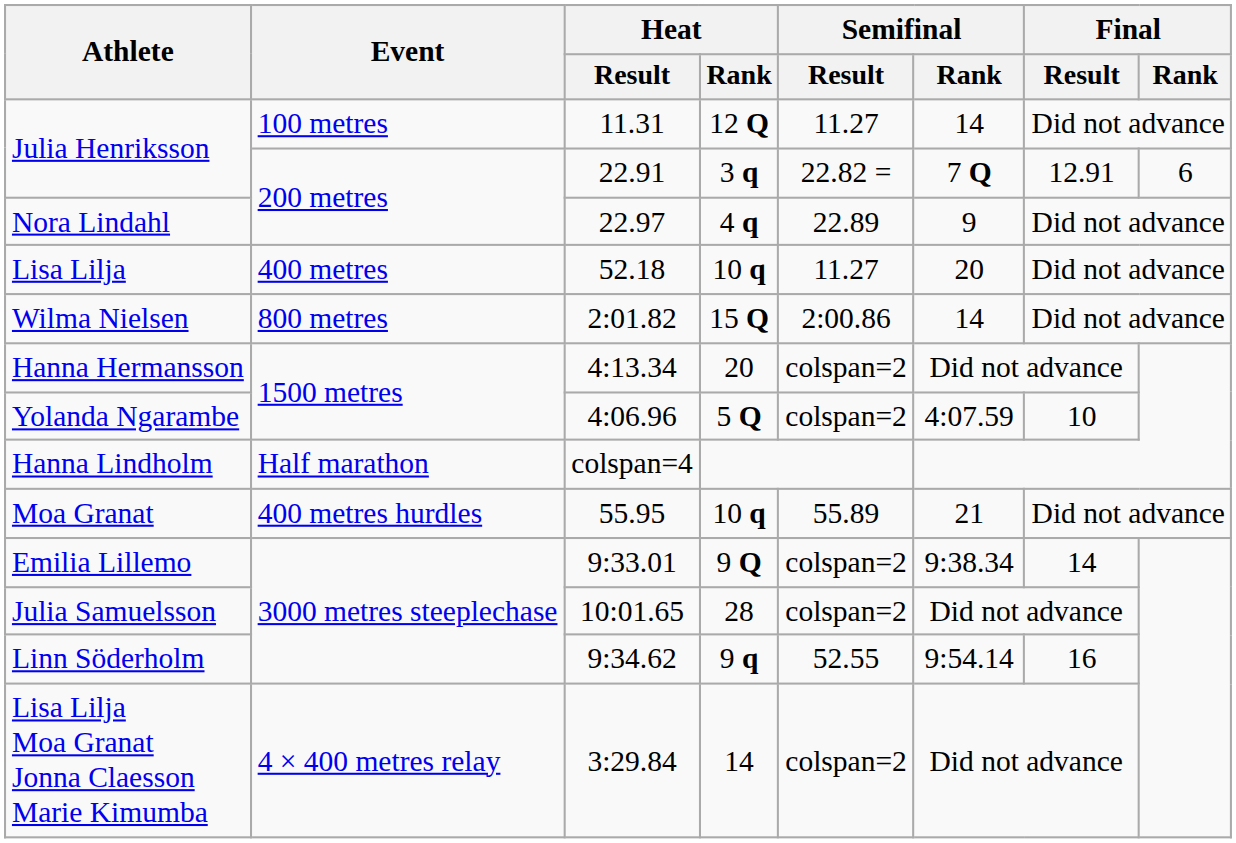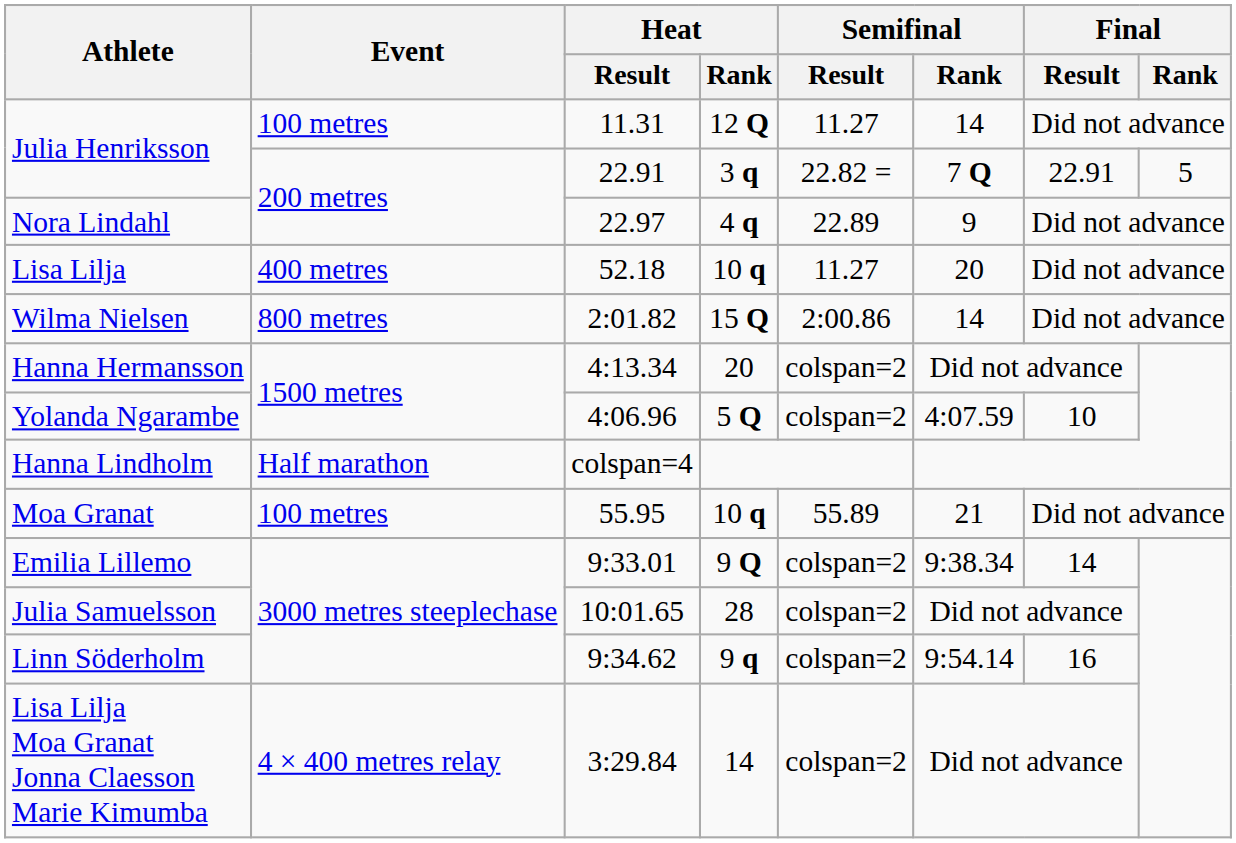(1082, 172) 12.91 -> (1082, 172) 22.91
(1185, 172) 6 -> (1185, 172) 5
(370, 513) 400 metres hurdles -> (323, 513) 100 metres
(846, 659) 52.55 -> (846, 659) colspan=2
